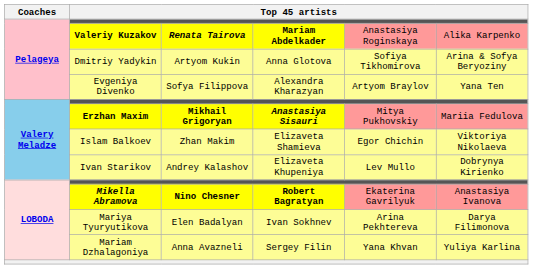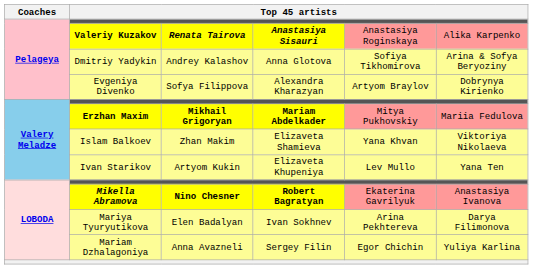(299, 36) Mariam Abdelkader -> (299, 36) Anastasiya Sisauri
(207, 62) Artyom Kukin -> (207, 62) Andrey Kalashov
(482, 87) Yana Ten -> (482, 87) Dobrynya Kirienko
(299, 117) Anastasiya Sisauri -> (299, 117) Mariam Abdelkader
(390, 142) Egor Chichin -> (390, 142) Yana Khvan
(207, 167) Andrey Kalashov -> (207, 167) Artyom Kukin
(482, 167) Dobrynya Kirienko -> (482, 167) Yana Ten
(390, 247) Yana Khvan -> (390, 247) Egor Chichin
